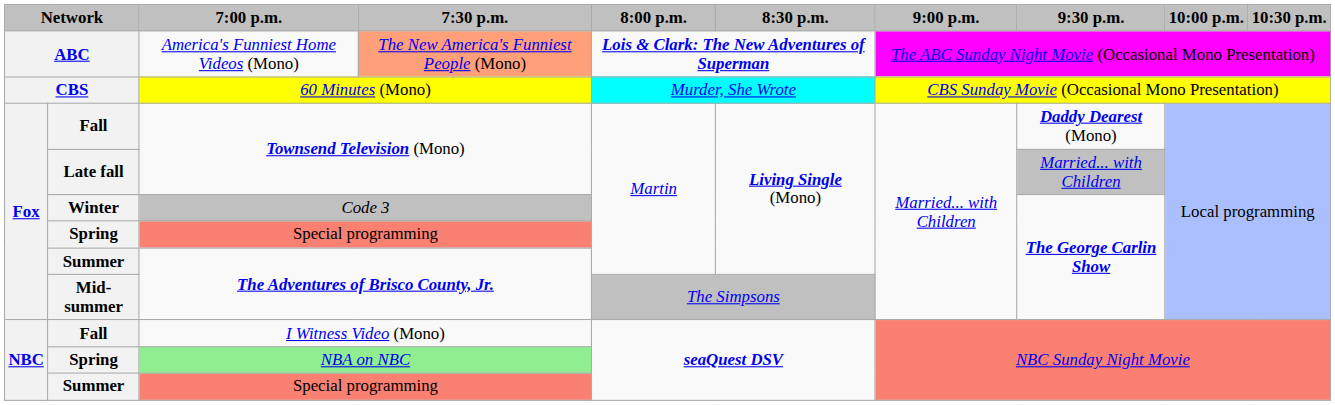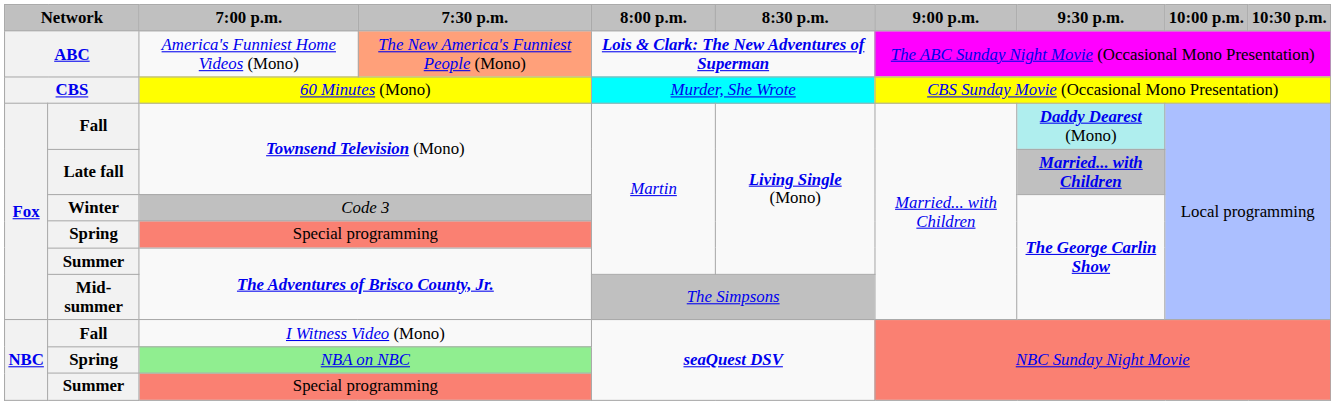(1091, 126) no background -> (1091, 126) paleturquoise background
(1091, 171) normal -> (1091, 171) bold
